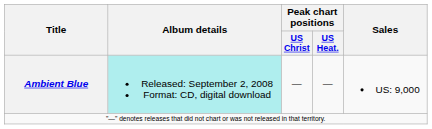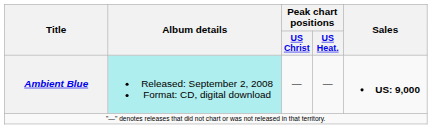(385, 90) normal -> (385, 90) bold
